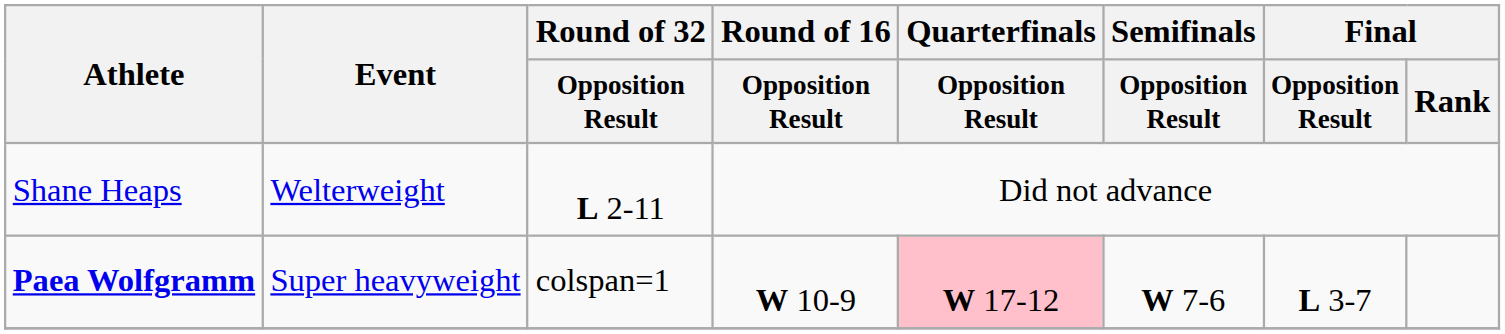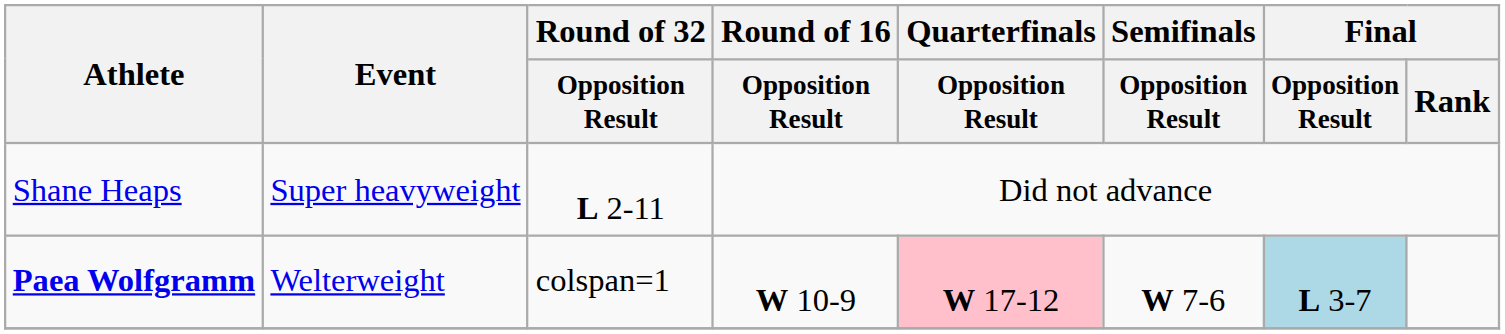(358, 189) Welterweight -> (395, 189) Super heavyweight
(395, 281) Super heavyweight -> (358, 281) Welterweight
(1335, 300) no background -> (1335, 300) lightblue background
